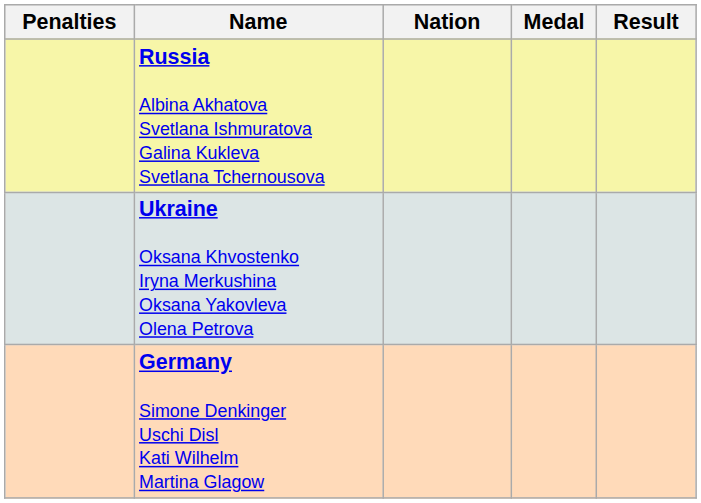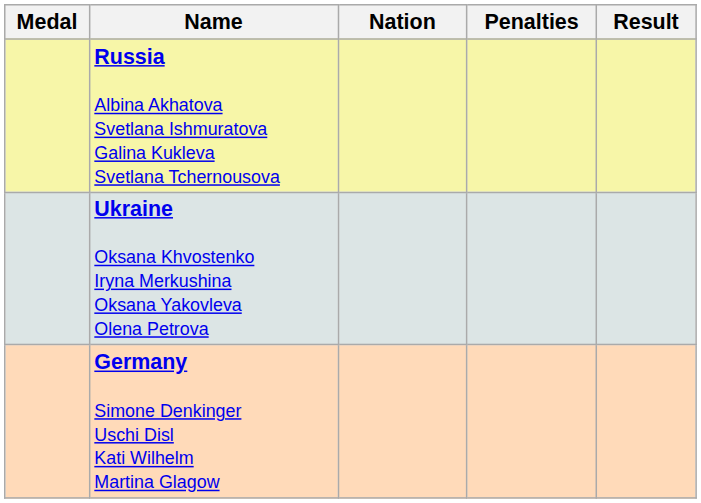columns swapped: (554, 22) <-> (69, 22)
